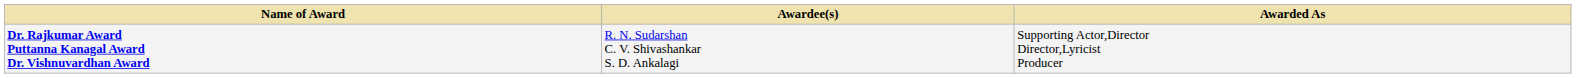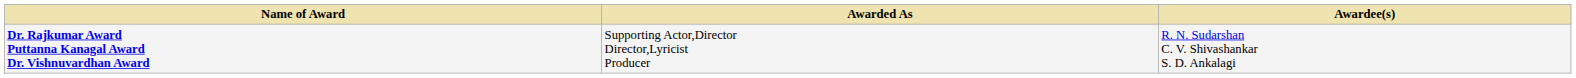columns swapped: (808, 14) <-> (1293, 14)
